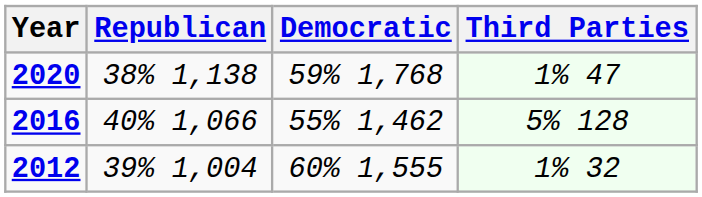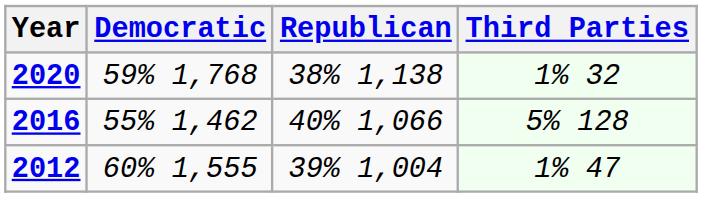columns swapped: (180, 30) <-> (366, 30)
(577, 76) 1% 47 -> (577, 76) 1% 32
(577, 169) 1% 32 -> (577, 169) 1% 47
